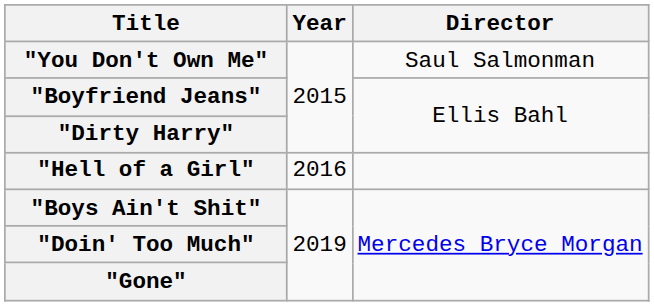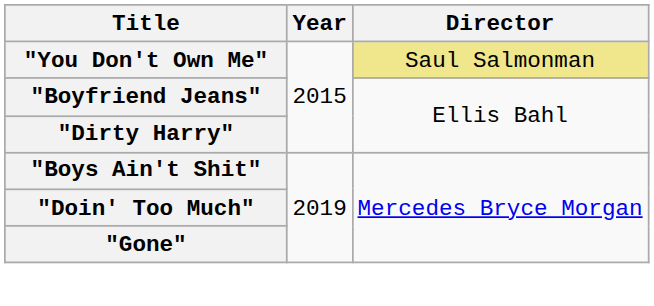(500, 60) no background -> (500, 60) khaki background
- row: (146, 171)
